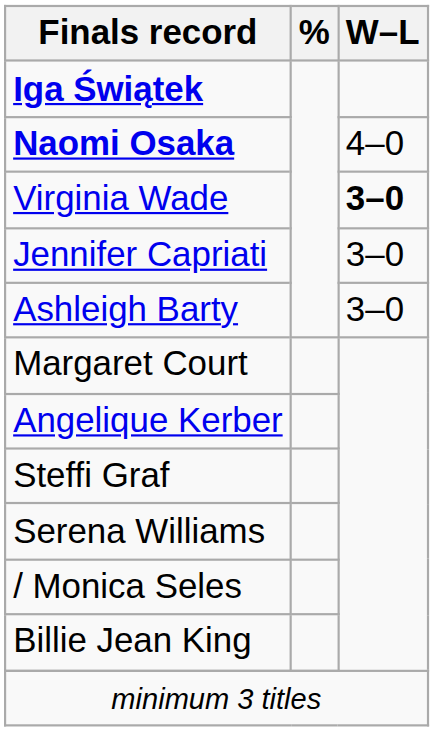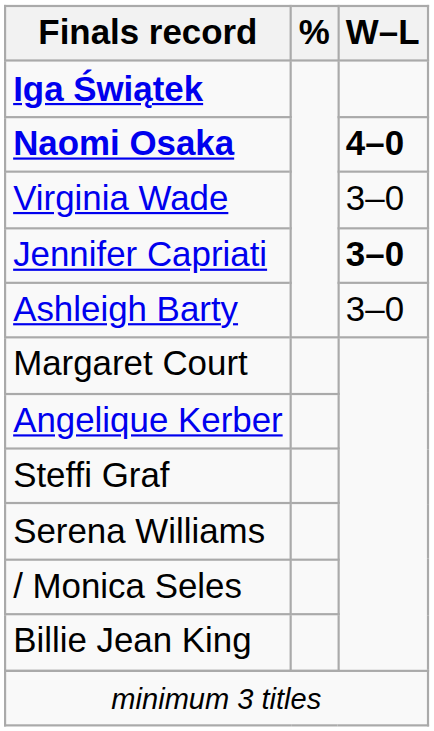(375, 143) normal -> (375, 143) bold
(375, 198) bold -> (375, 198) normal
(375, 254) normal -> (375, 254) bold
